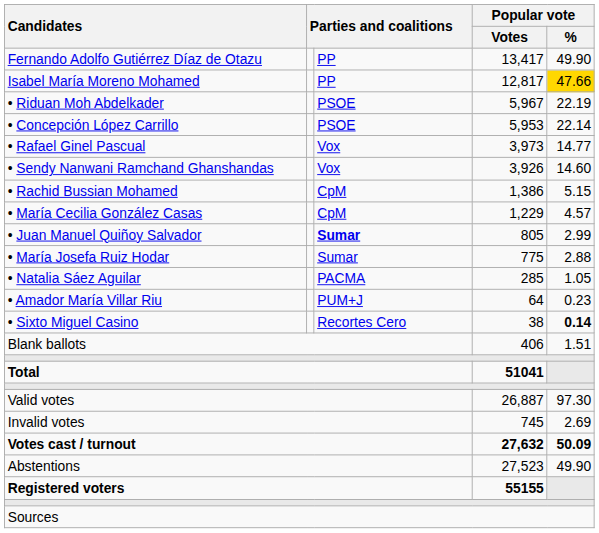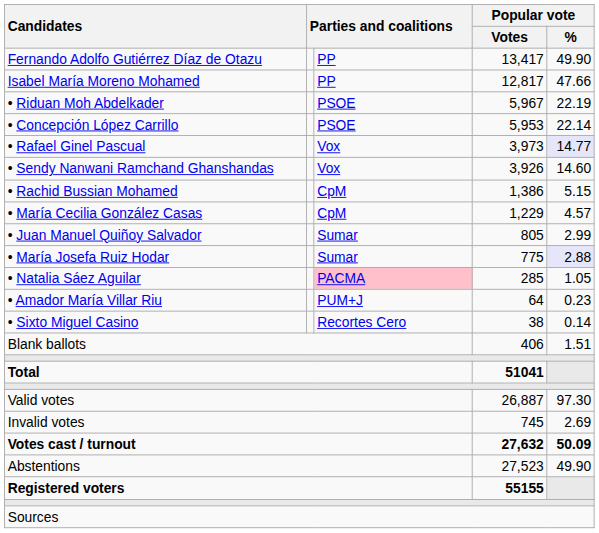(574, 81) gold background -> (574, 81) no background
(574, 147) no background -> (574, 147) lavender background
(339, 235) bold -> (338, 235) normal
(578, 256) no background -> (578, 256) lavender background
(341, 278) no background -> (341, 278) pink background
(578, 322) bold -> (578, 322) normal
